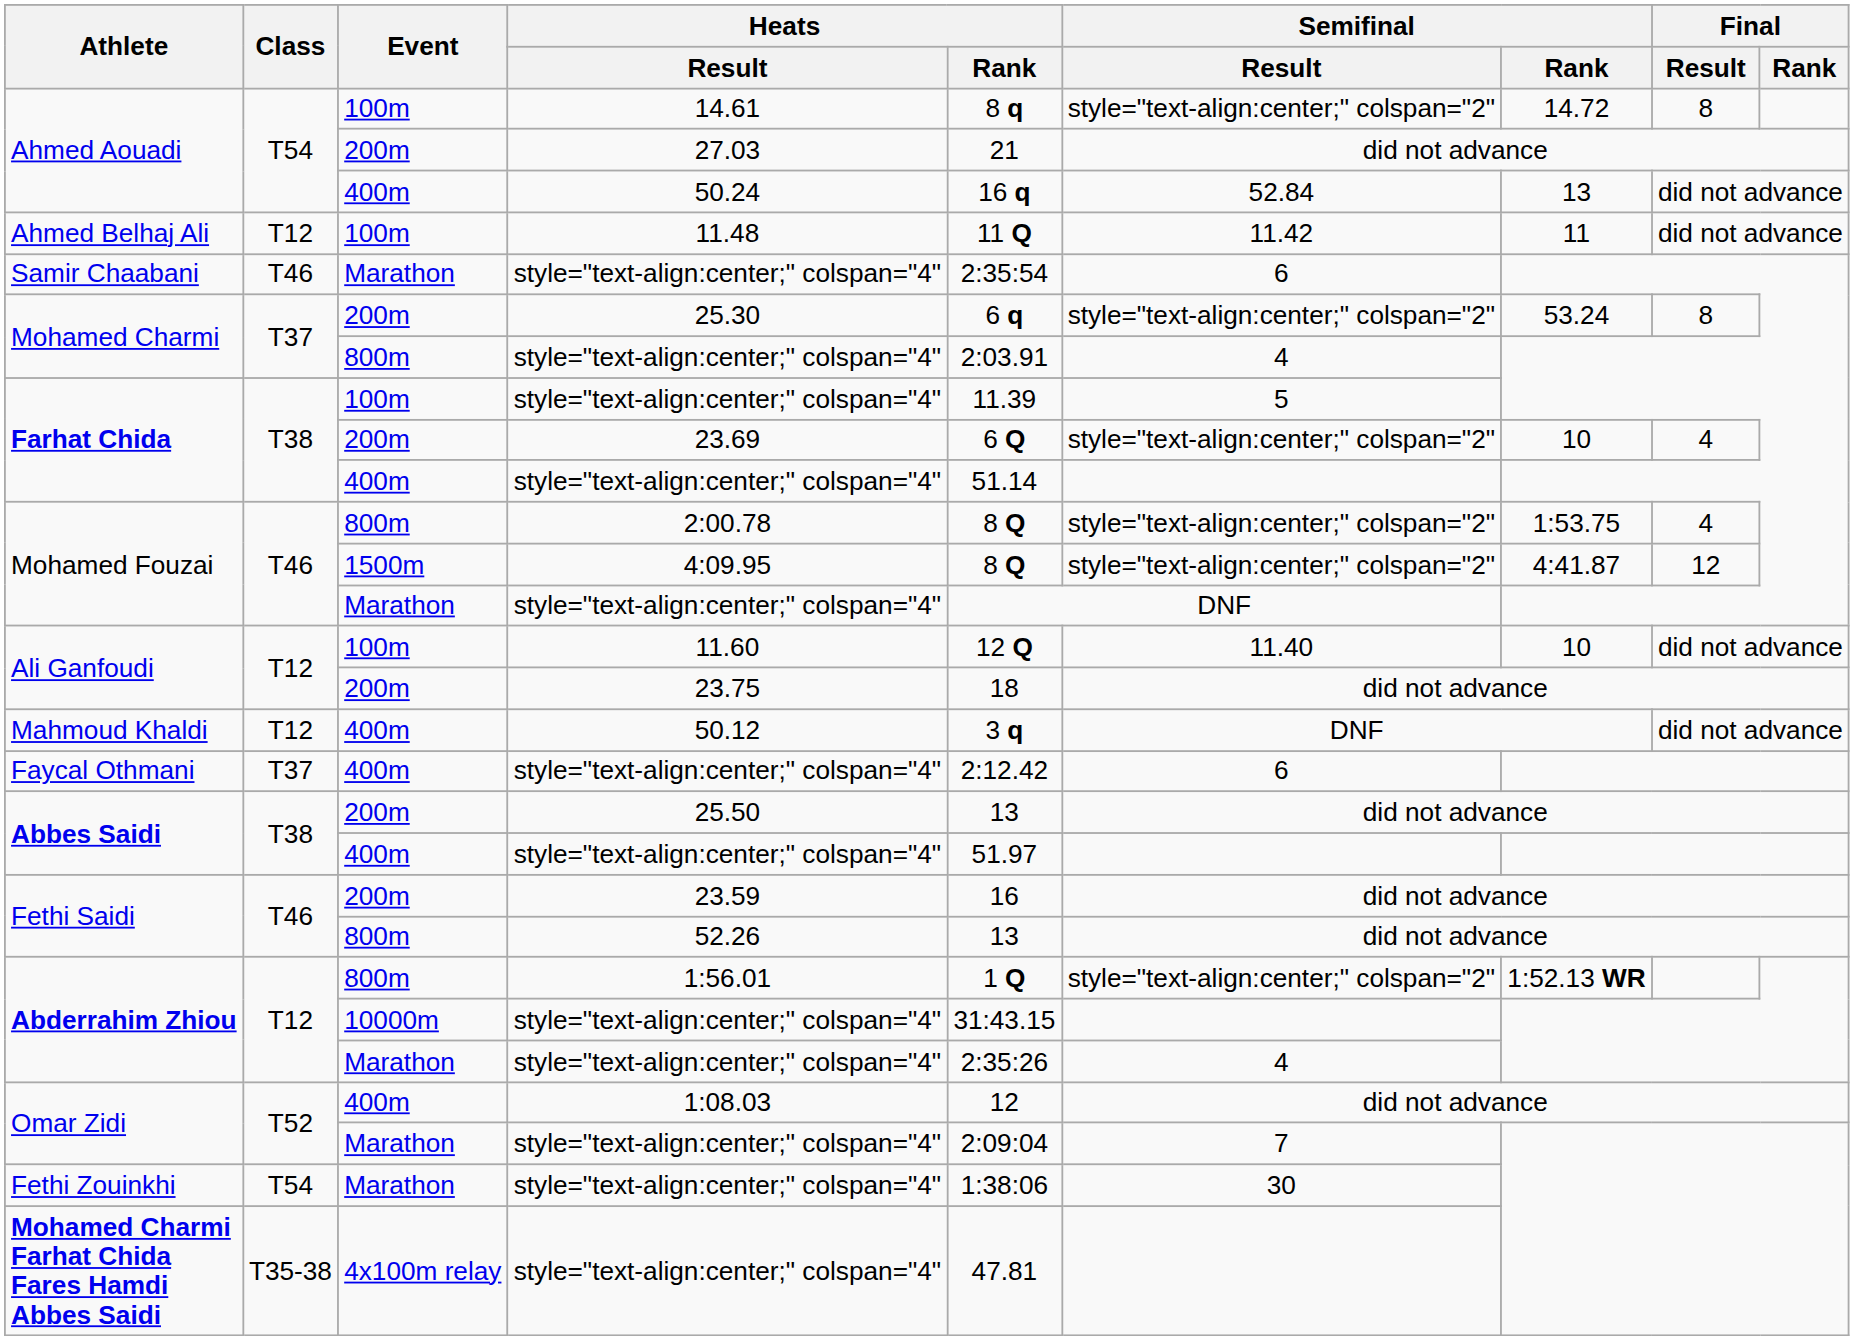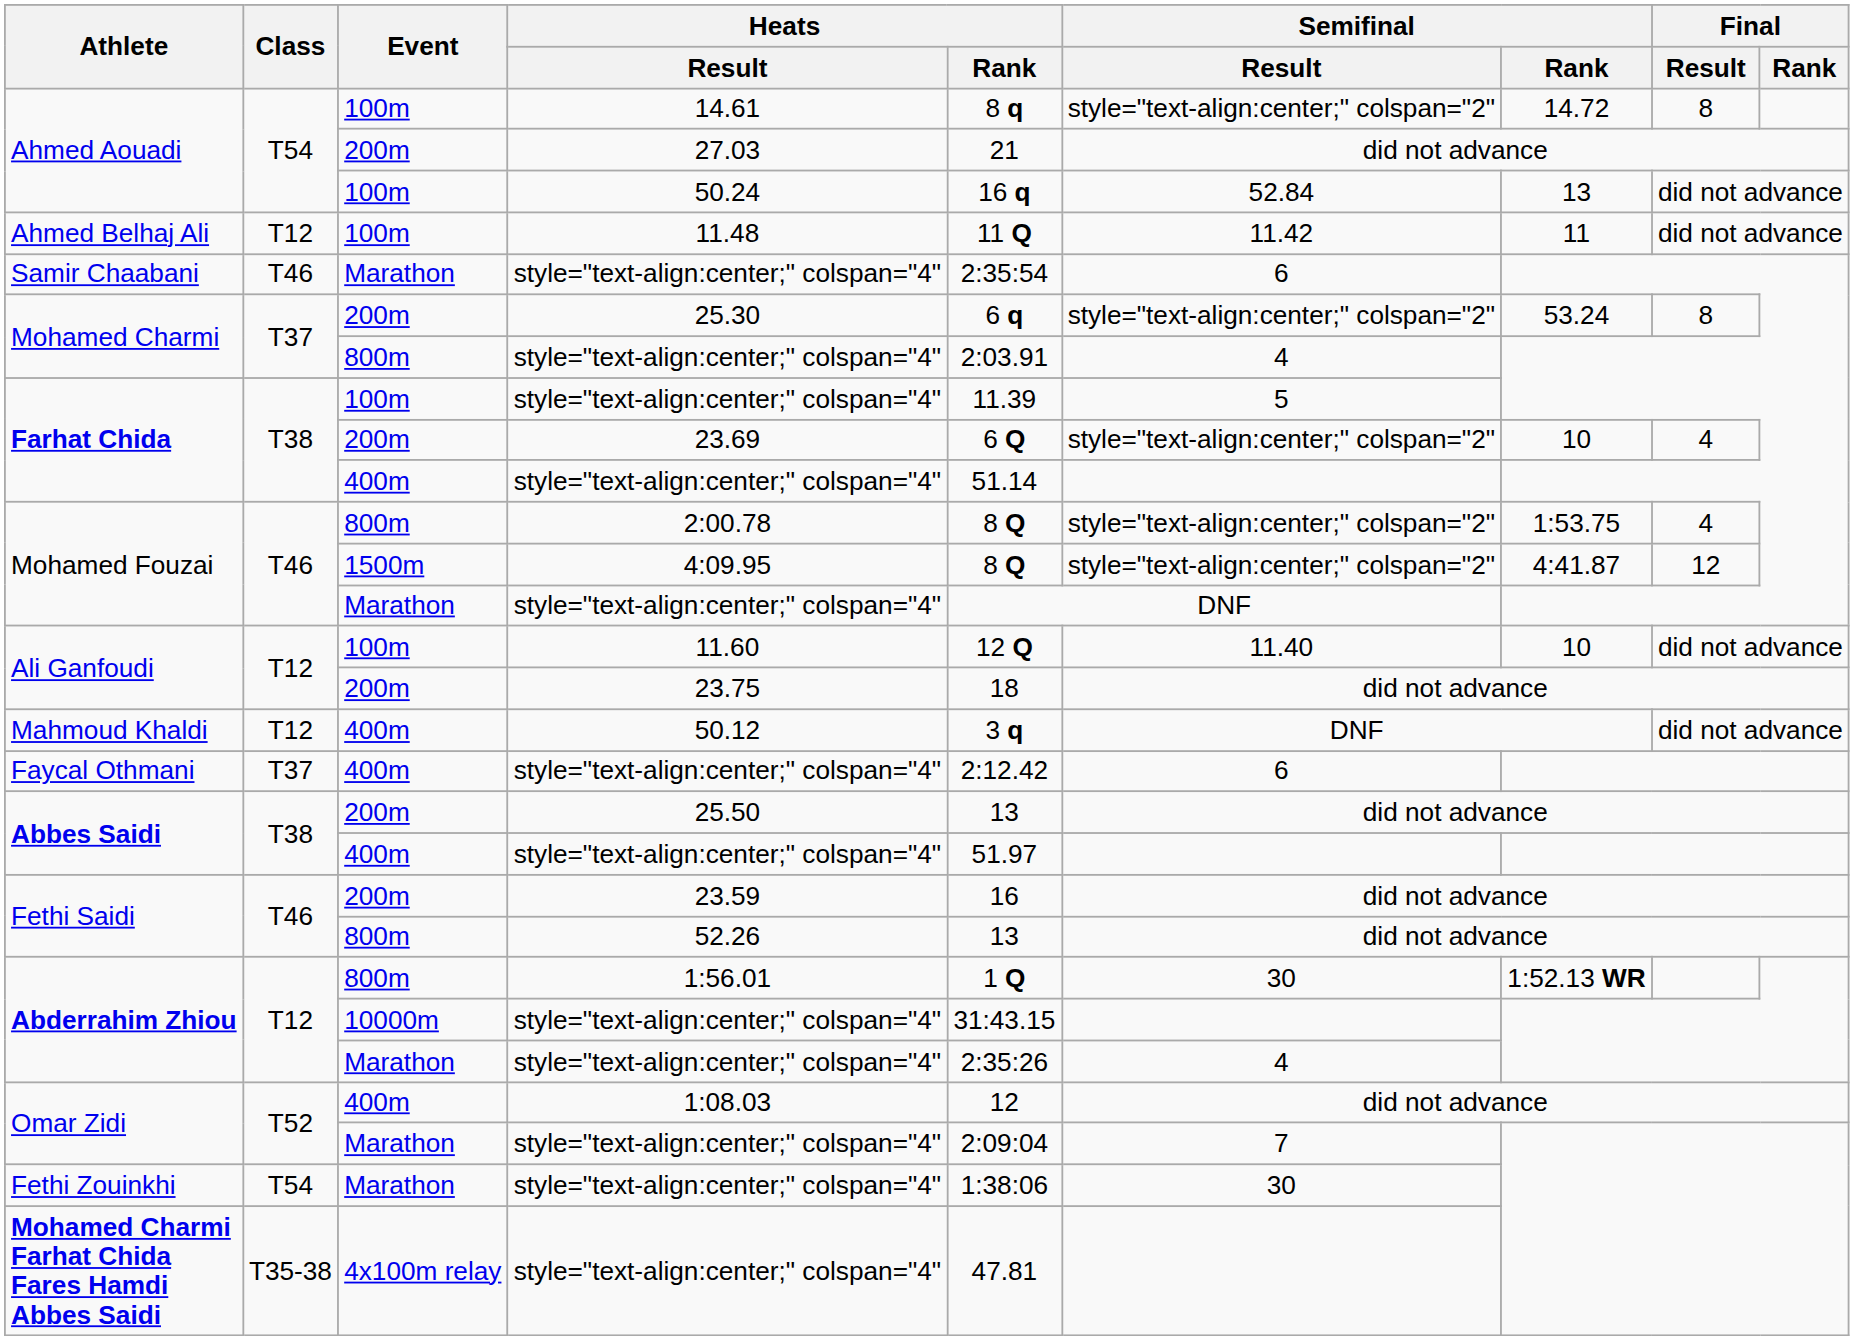(377, 192) 400m -> (377, 192) 100m
(1281, 978) style="text-align:center;" colspan="2" -> (1281, 978) 30
